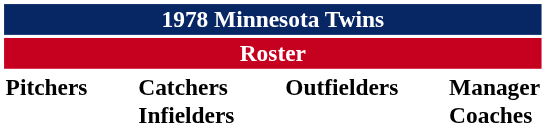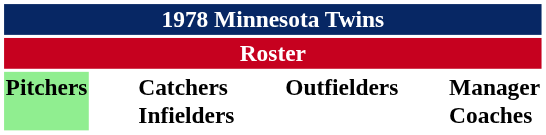(47, 86) no background -> (47, 86) lightgreen background
